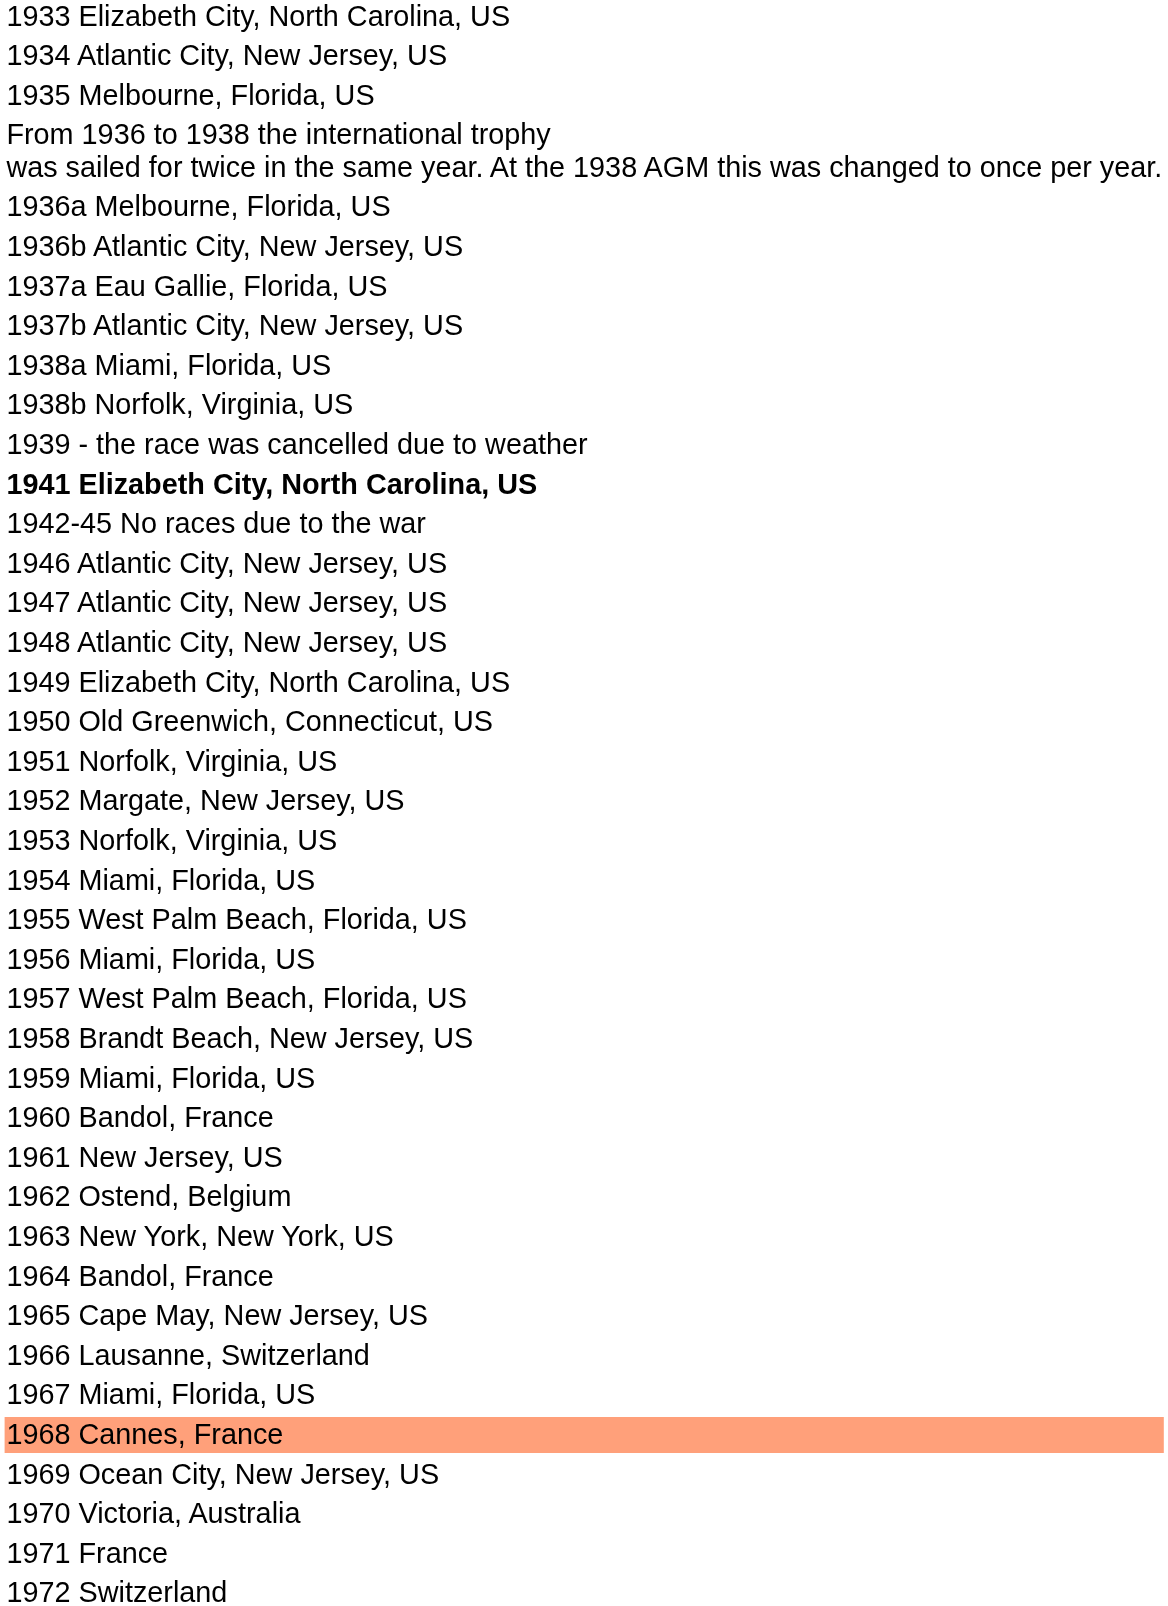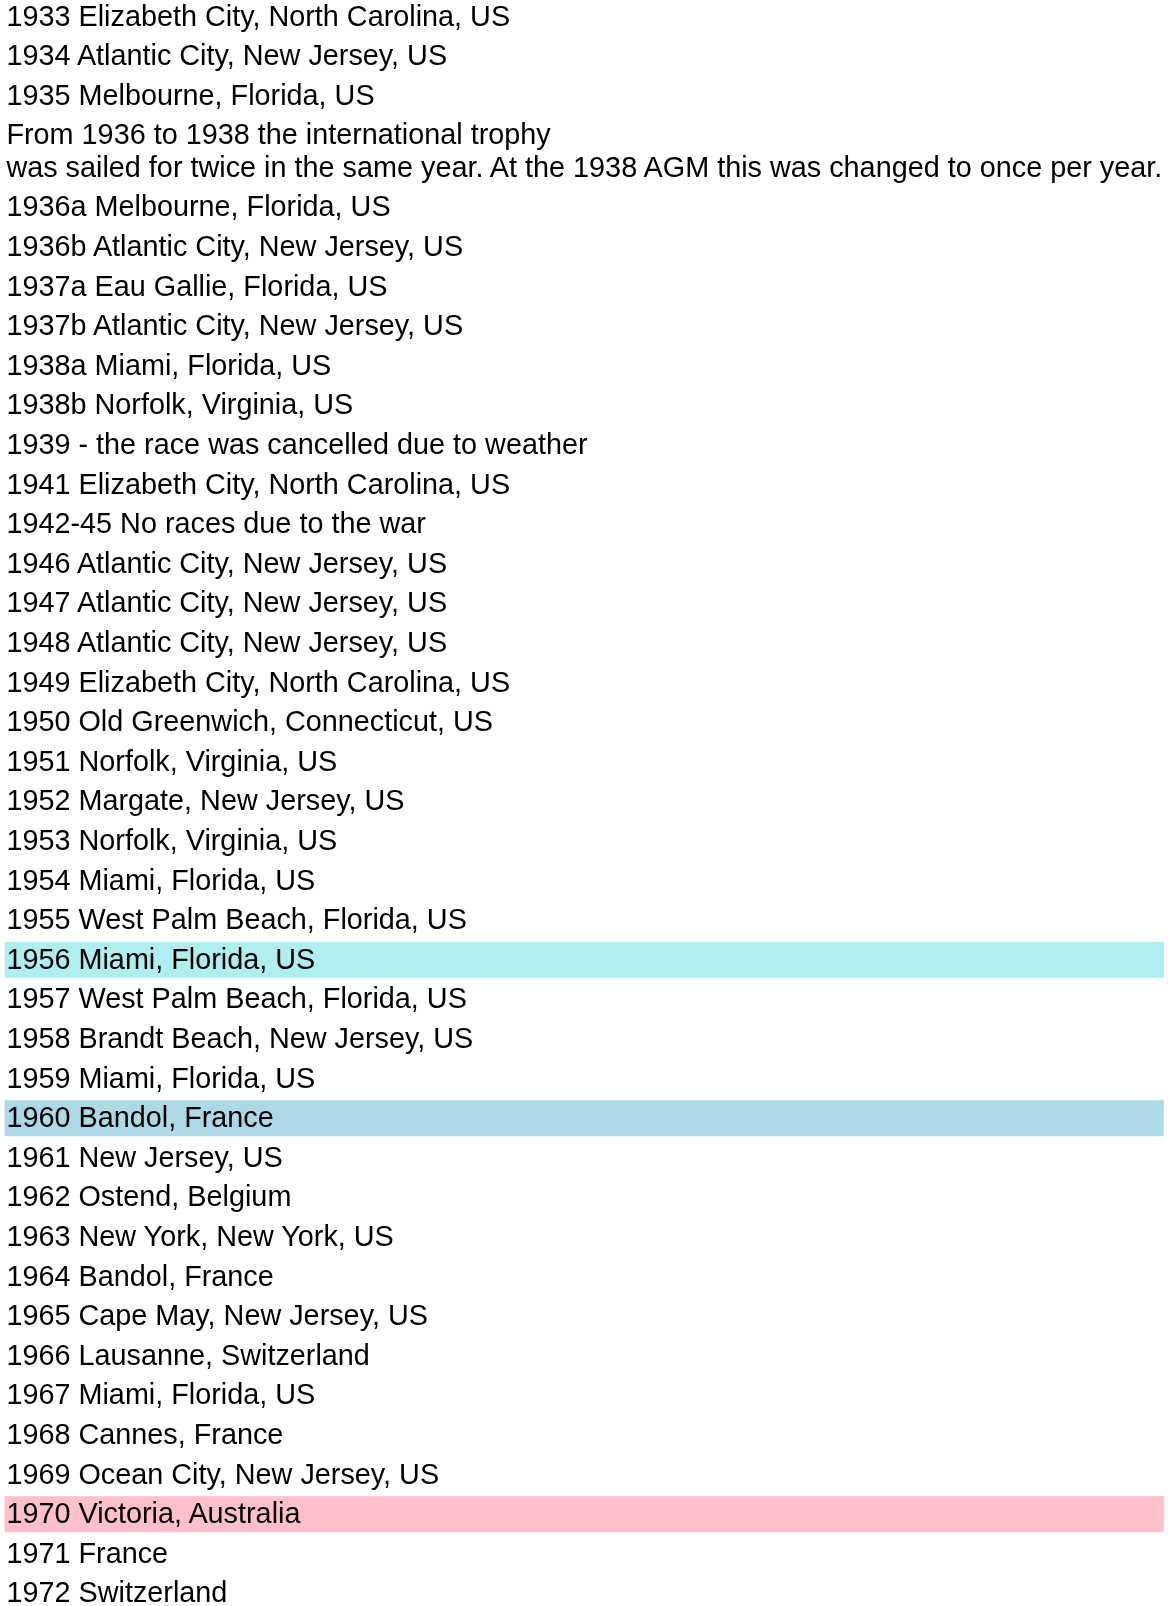(272, 484) bold -> (258, 484) normal
(161, 959) no background -> (161, 959) paleturquoise background
(140, 1117) no background -> (140, 1117) lightblue background
(145, 1434) lightsalmon background -> (145, 1434) no background
(153, 1513) no background -> (153, 1513) pink background
